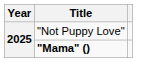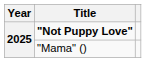(81, 31) normal -> (85, 31) bold
(63, 48) bold -> (62, 48) normal
